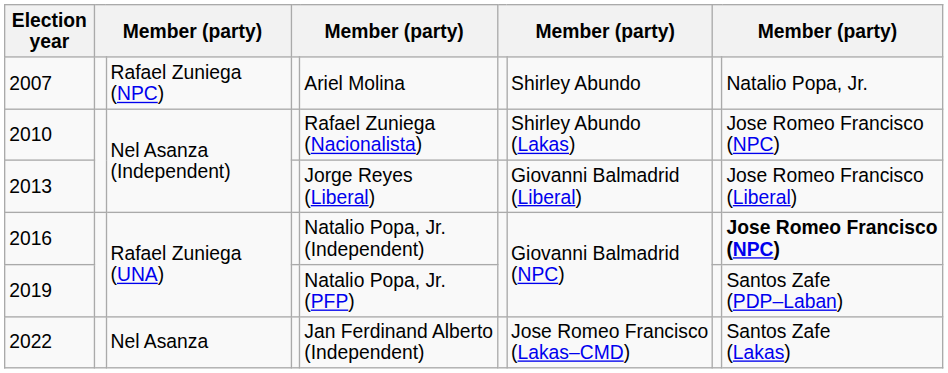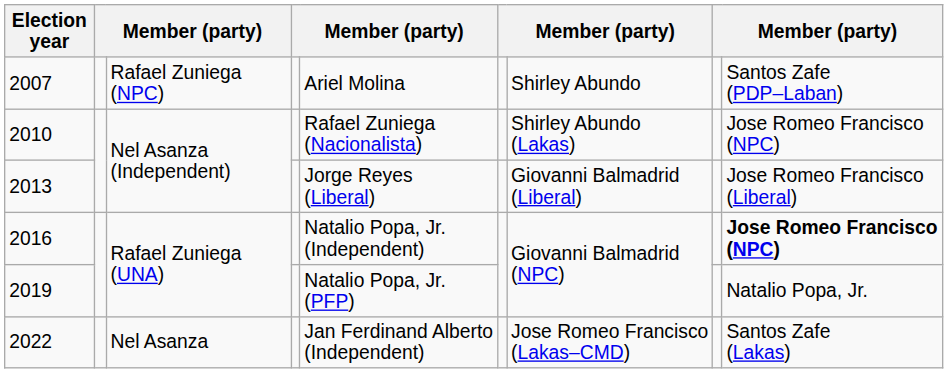(797, 83) Natalio Popa, Jr. -> (785, 83) Santos Zafe (PDP–Laban)
(785, 291) Santos Zafe (PDP–Laban) -> (797, 291) Natalio Popa, Jr.
